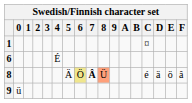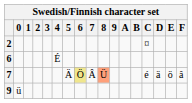(9, 43) 1 -> (9, 43) 2
(9, 75) 8 -> (9, 75) 7
(92, 75) bold -> (92, 75) normal
